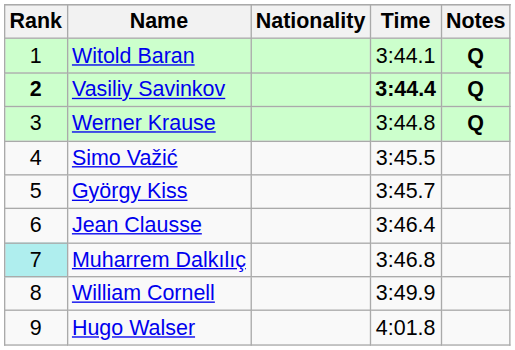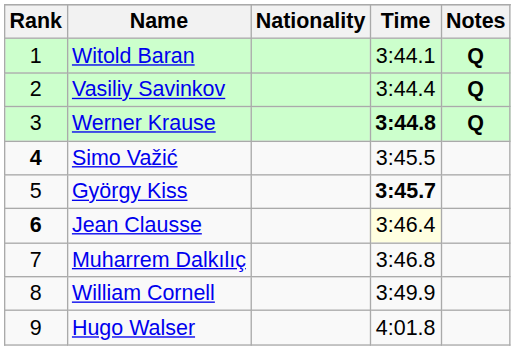(36, 89) bold -> (36, 89) normal
(406, 89) bold -> (406, 89) normal
(406, 123) normal -> (406, 123) bold
(36, 157) normal -> (36, 157) bold
(406, 191) normal -> (406, 191) bold
(36, 225) normal -> (36, 225) bold
(406, 225) no background -> (406, 225) lightyellow background
(36, 259) paleturquoise background -> (36, 259) no background
